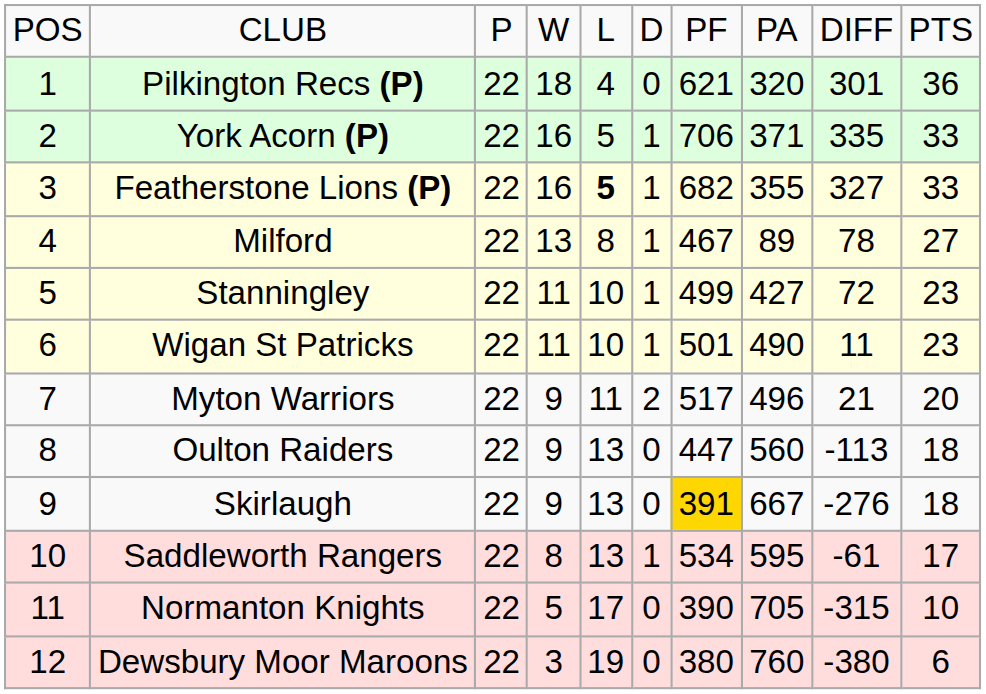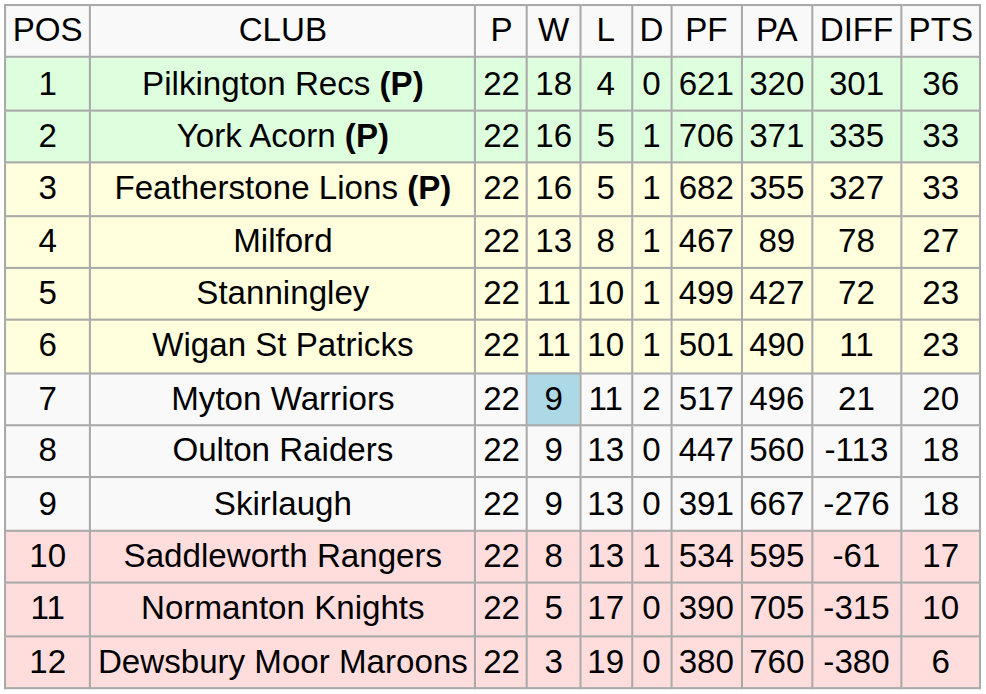(606, 188) bold -> (606, 188) normal
(554, 398) no background -> (554, 398) lightblue background
(706, 503) gold background -> (706, 503) no background
